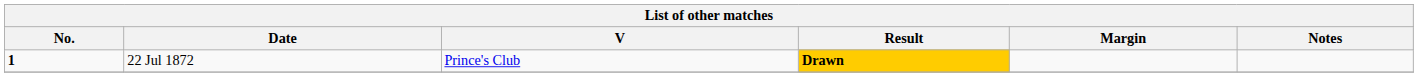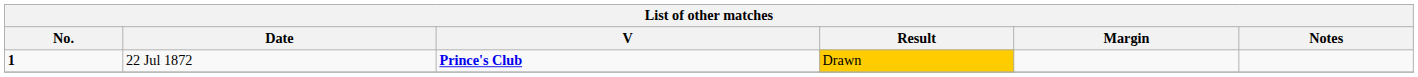(482, 60) normal -> (481, 60) bold
(823, 60) bold -> (842, 60) normal
